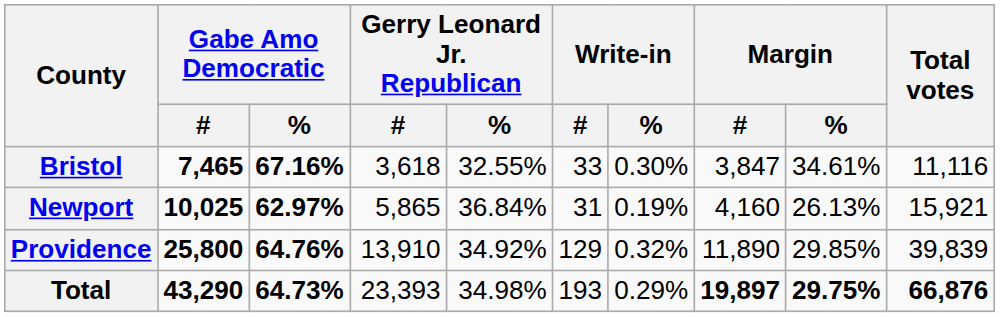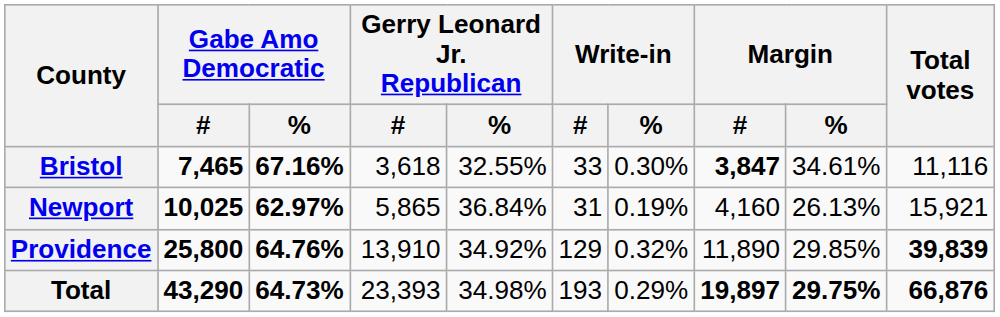(747, 166) normal -> (747, 166) bold
(948, 249) normal -> (948, 249) bold
